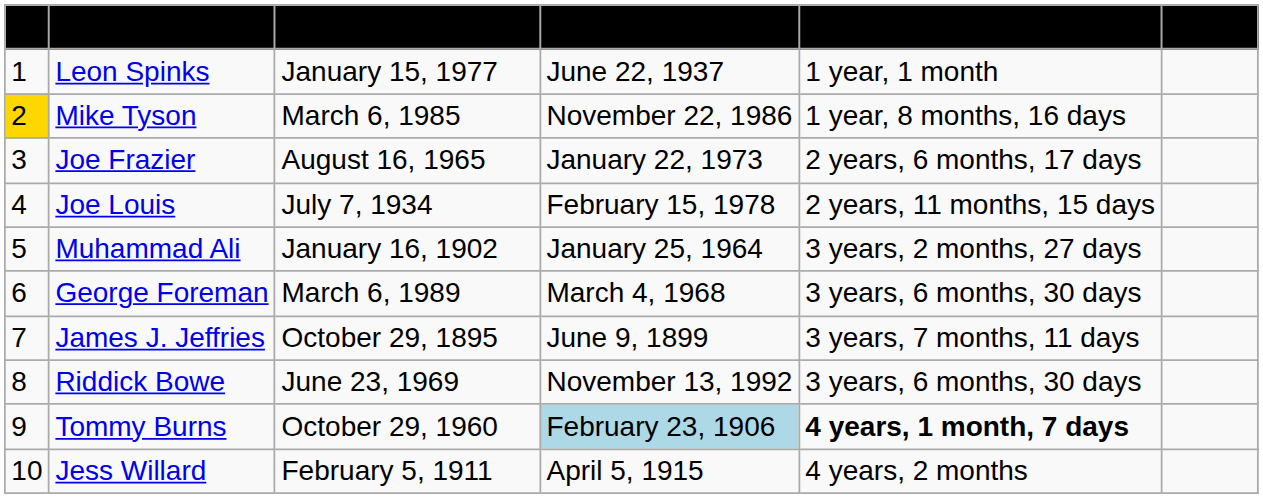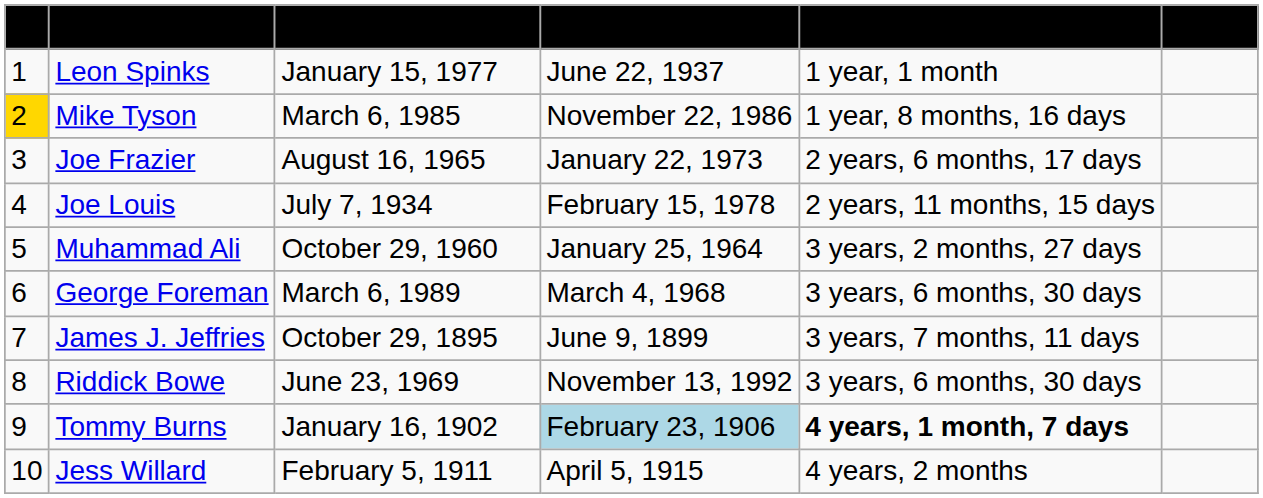(390, 248) January 16, 1902 -> (390, 248) October 29, 1960
(390, 426) October 29, 1960 -> (390, 426) January 16, 1902
